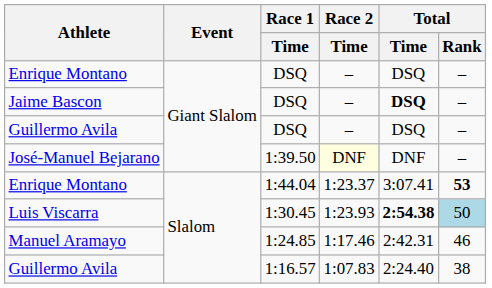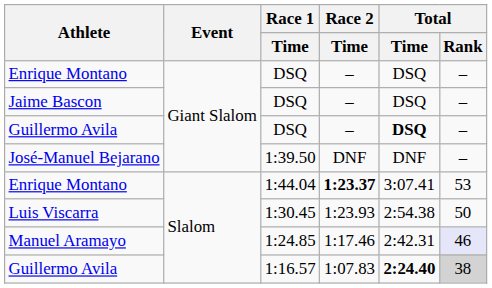(408, 102) bold -> (409, 102) normal
(408, 129) normal -> (409, 129) bold
(349, 157) lightyellow background -> (350, 157) no background
(349, 185) normal -> (350, 185) bold
(462, 185) bold -> (463, 185) normal
(408, 213) bold -> (409, 213) normal
(462, 213) lightblue background -> (463, 213) no background
(462, 241) no background -> (463, 241) lavender background
(408, 268) normal -> (409, 268) bold
(462, 268) no background -> (463, 268) lightgrey background
